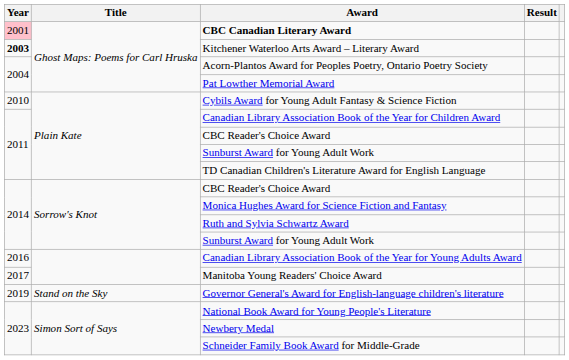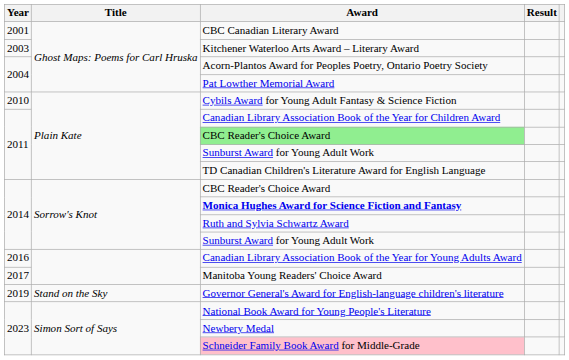(18, 30) pink background -> (18, 30) no background
(277, 30) bold -> (271, 30) normal
(18, 48) bold -> (18, 48) normal
(266, 135) no background -> (266, 135) lightgreen background
(325, 205) normal -> (332, 205) bold
(311, 345) no background -> (311, 345) pink background
